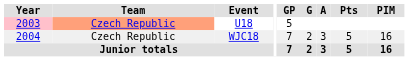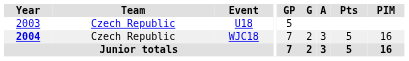(28, 24) pink background -> (28, 24) no background
(133, 24) lightsalmon background -> (133, 24) no background
(28, 37) normal -> (28, 37) bold
